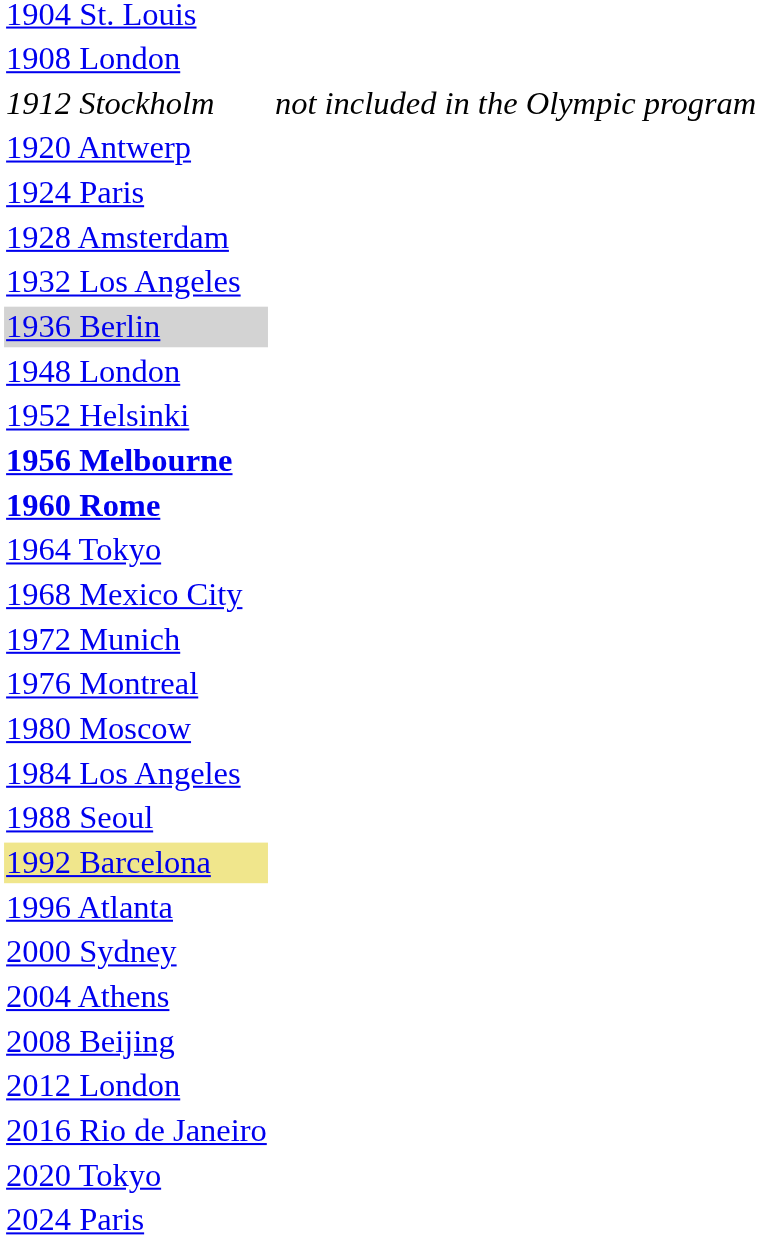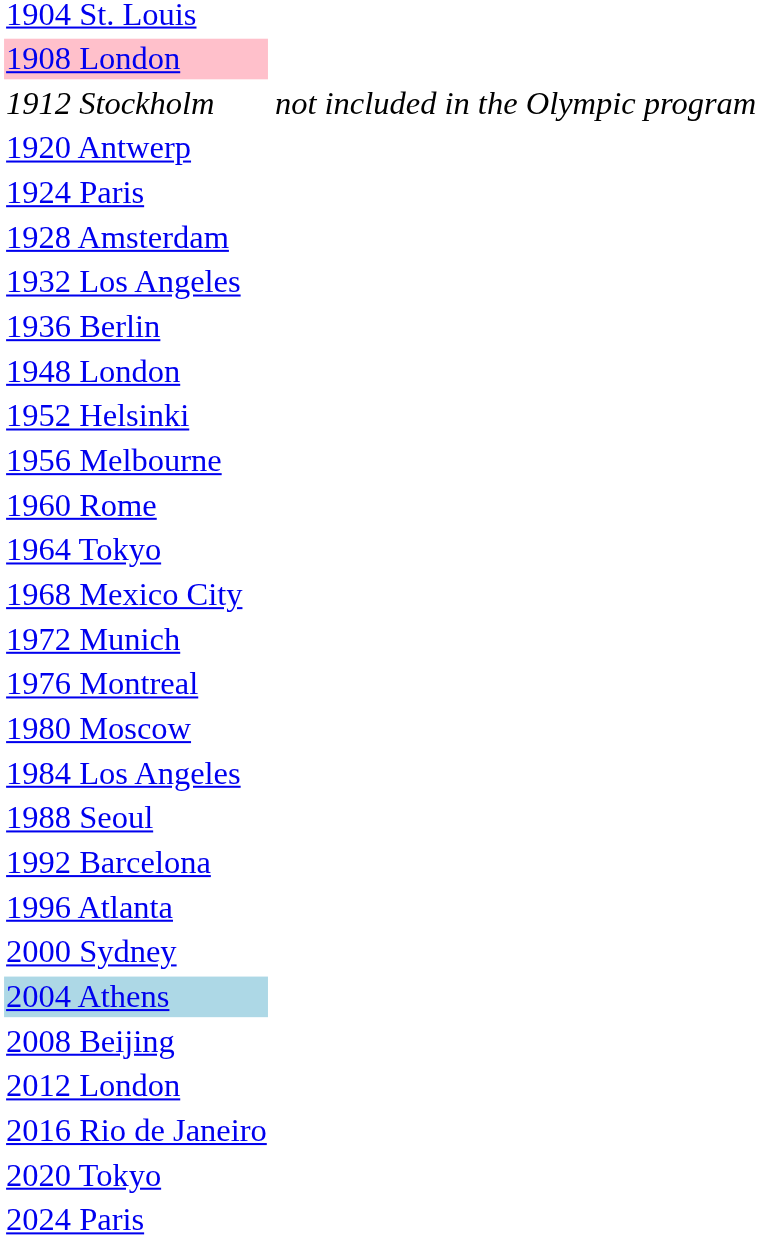(93, 58) no background -> (93, 58) pink background
(83, 326) lightgrey background -> (83, 326) no background
(119, 460) bold -> (114, 460) normal
(83, 505) bold -> (81, 505) normal
(108, 862) khaki background -> (108, 862) no background
(88, 996) no background -> (88, 996) lightblue background
